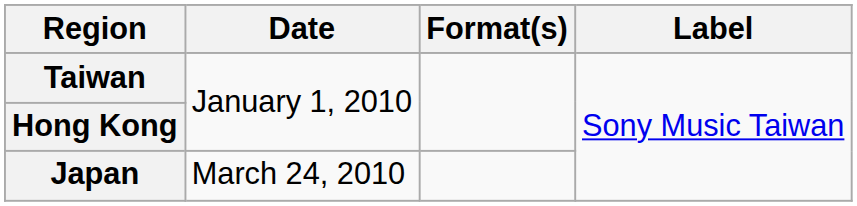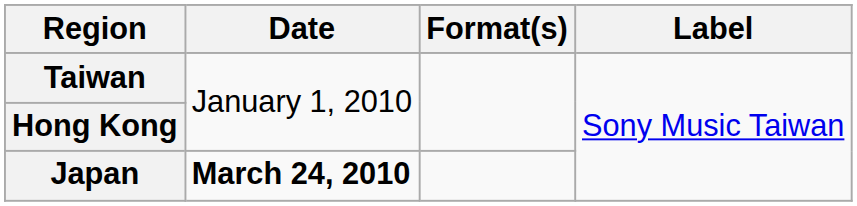(298, 175) normal -> (301, 175) bold
